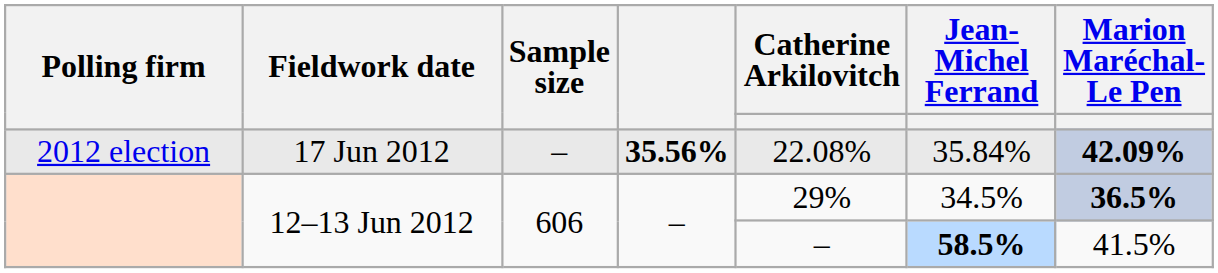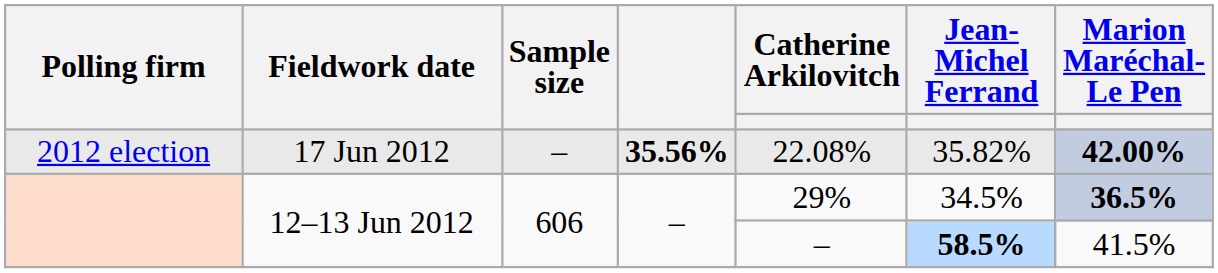(982, 152) 35.84% -> (982, 152) 35.82%
(1134, 152) 42.09% -> (1134, 152) 42.00%
